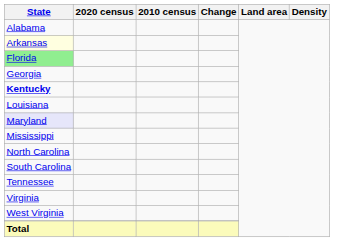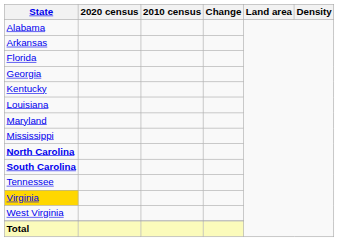(27, 43) lightyellow background -> (27, 43) no background
(21, 58) lightgreen background -> (21, 58) no background
(29, 89) bold -> (27, 89) normal
(27, 120) lavender background -> (27, 120) no background
(38, 151) normal -> (40, 151) bold
(39, 167) normal -> (41, 167) bold
(23, 197) no background -> (23, 197) gold background
